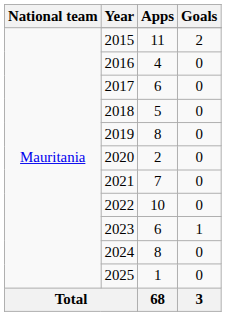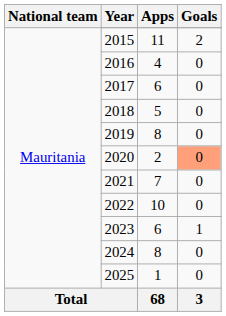(199, 157) no background -> (199, 157) lightsalmon background
